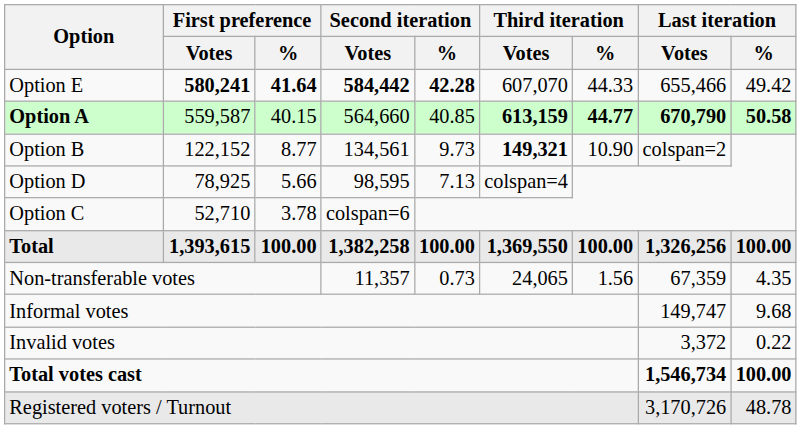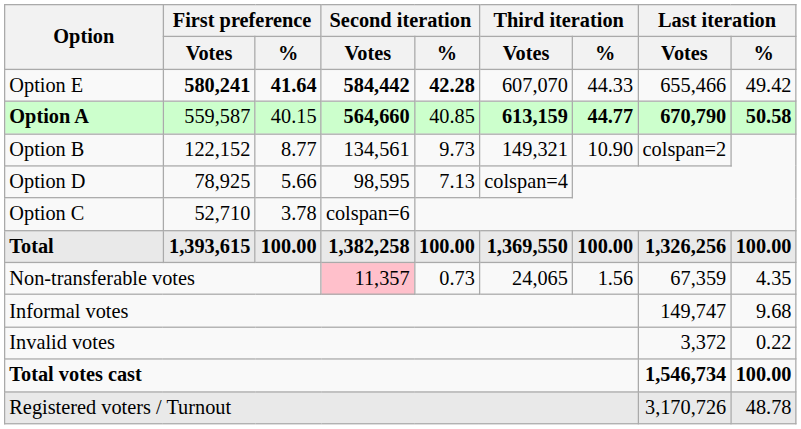(377, 117) normal -> (377, 117) bold
(535, 149) bold -> (535, 149) normal
(382, 278) no background -> (382, 278) pink background
